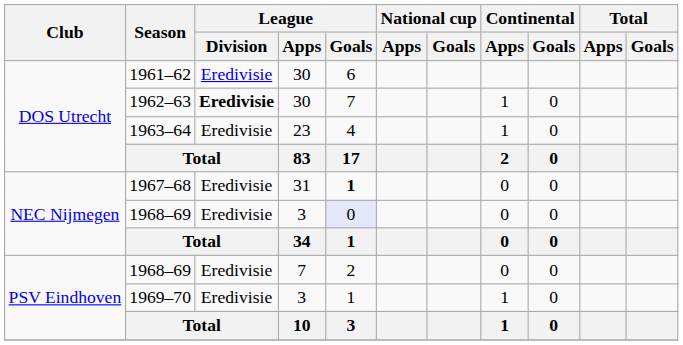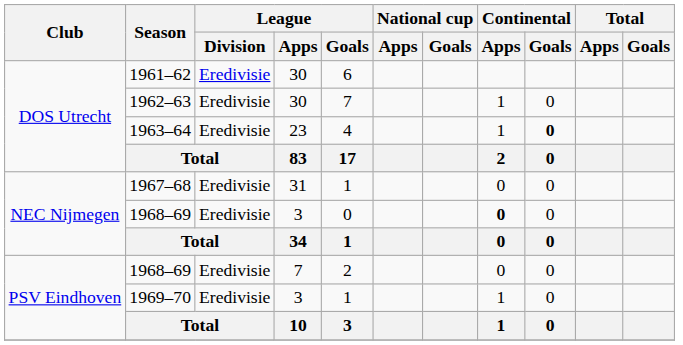(237, 102) bold -> (235, 102) normal
(554, 130) normal -> (550, 130) bold
(351, 185) bold -> (347, 185) normal
(351, 213) lavender background -> (347, 213) no background
(505, 213) normal -> (501, 213) bold
